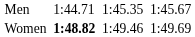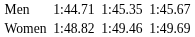(74, 28) bold -> (74, 28) normal
